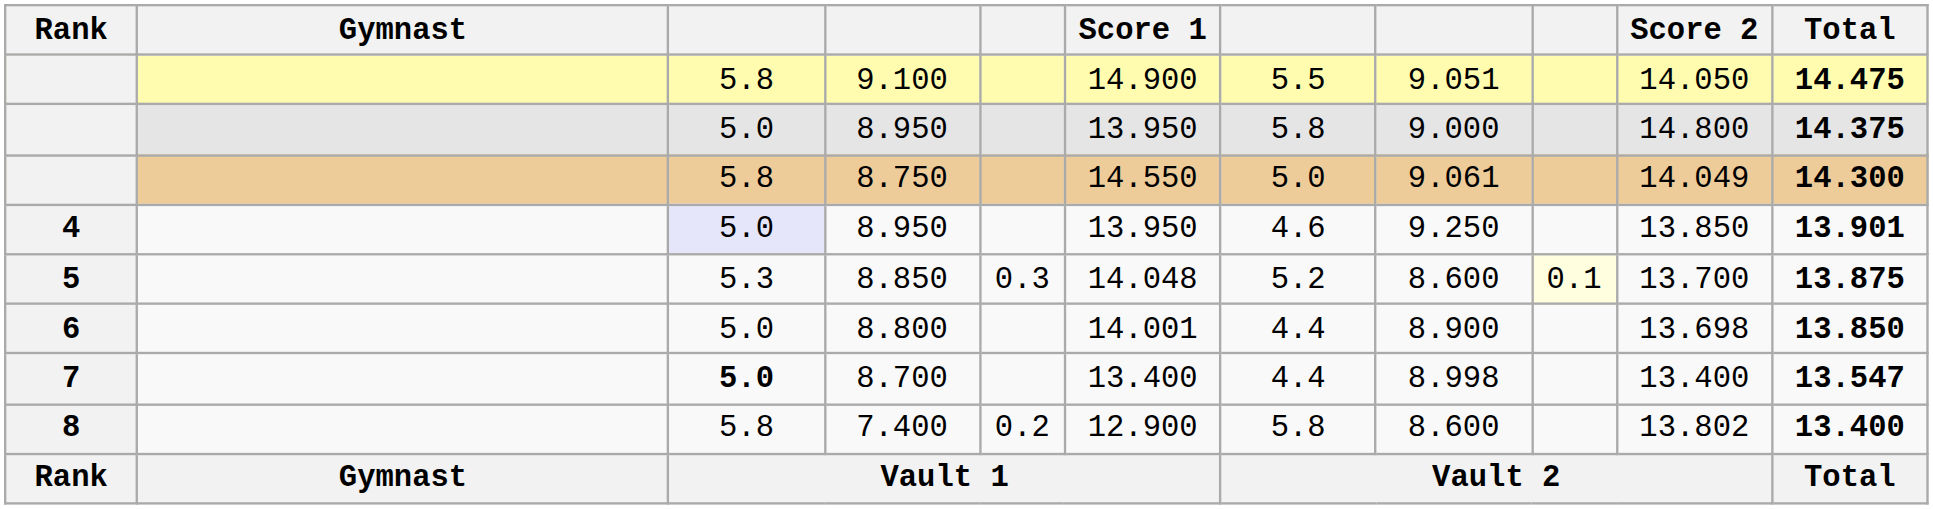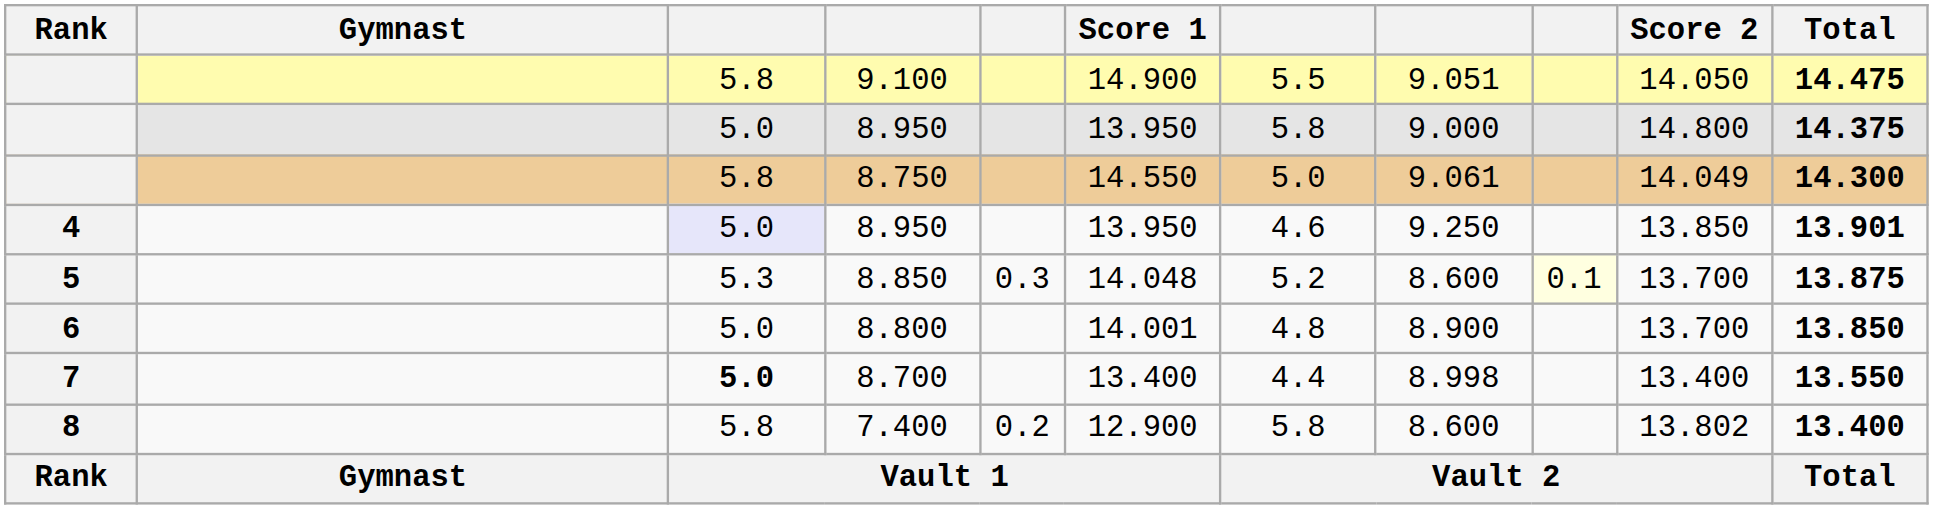(1298, 329) 4.4 -> (1298, 329) 4.8
(1694, 329) 13.698 -> (1694, 329) 13.700
(1850, 379) 13.547 -> (1850, 379) 13.550
